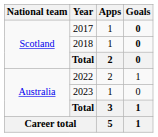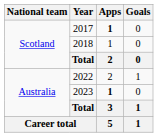(110, 28) normal -> (110, 28) bold
(138, 28) bold -> (138, 28) normal
(138, 44) bold -> (138, 44) normal
(110, 92) normal -> (110, 92) bold
